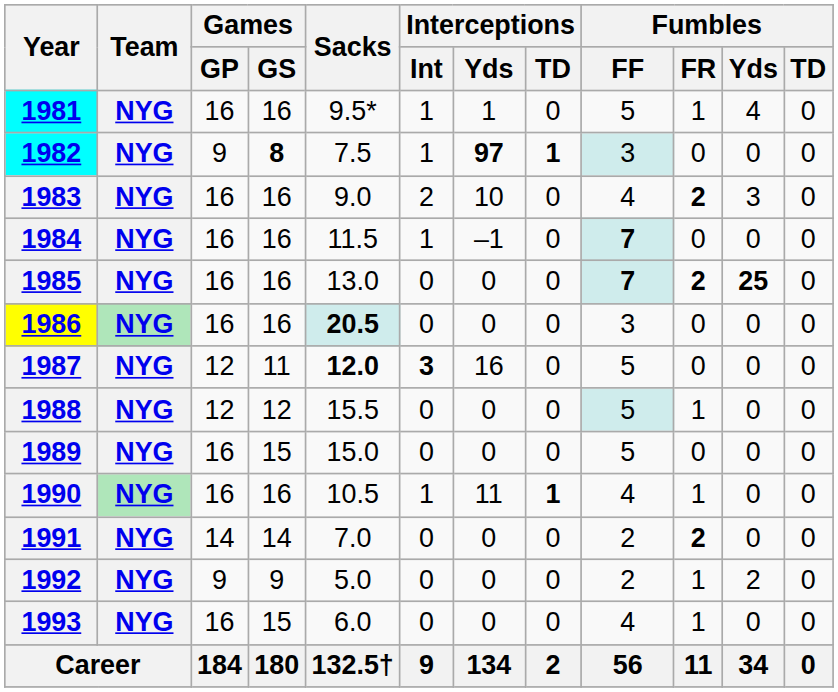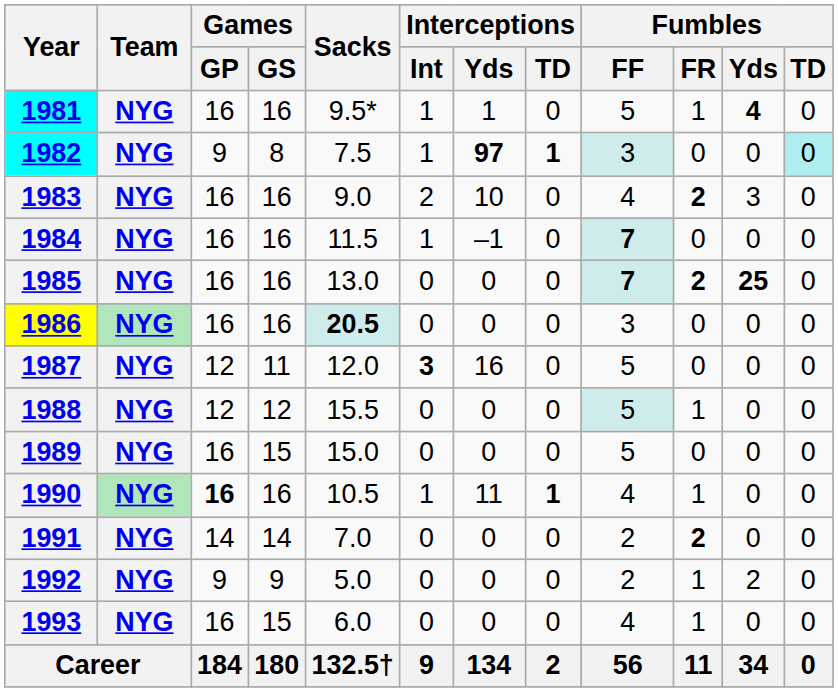(753, 111) normal -> (753, 111) bold
(277, 153) bold -> (277, 153) normal
(808, 153) no background -> (808, 153) paleturquoise background
(353, 366) bold -> (353, 366) normal
(220, 494) normal -> (220, 494) bold
